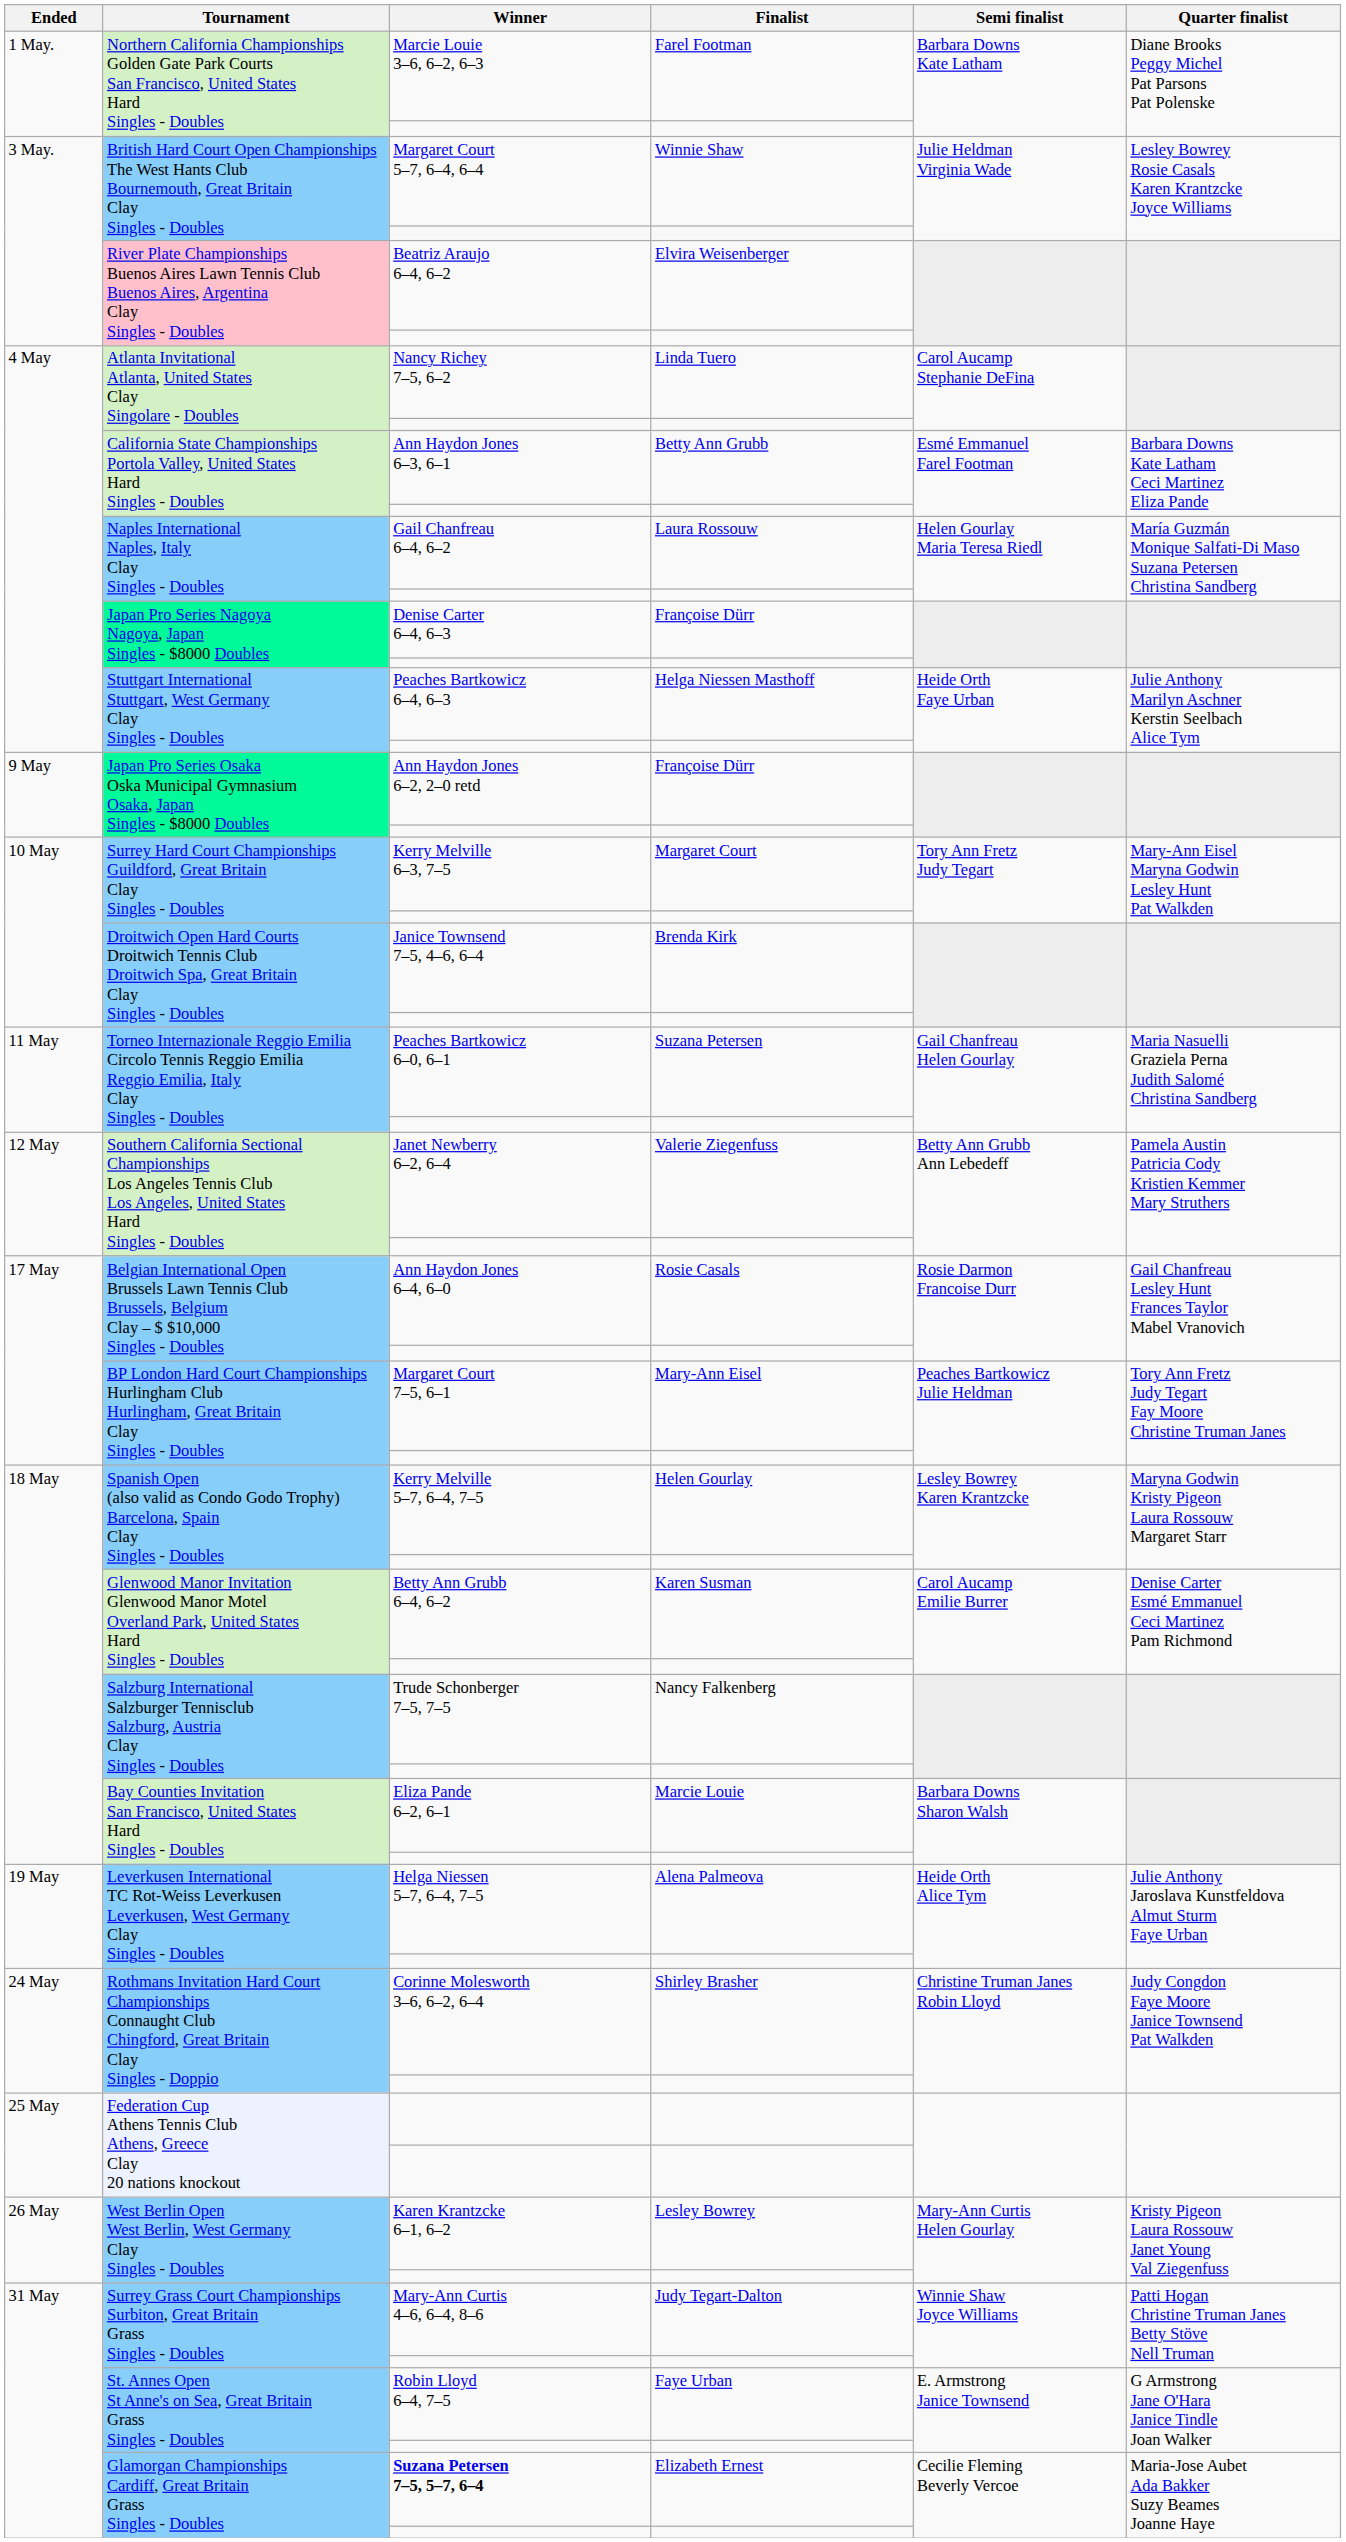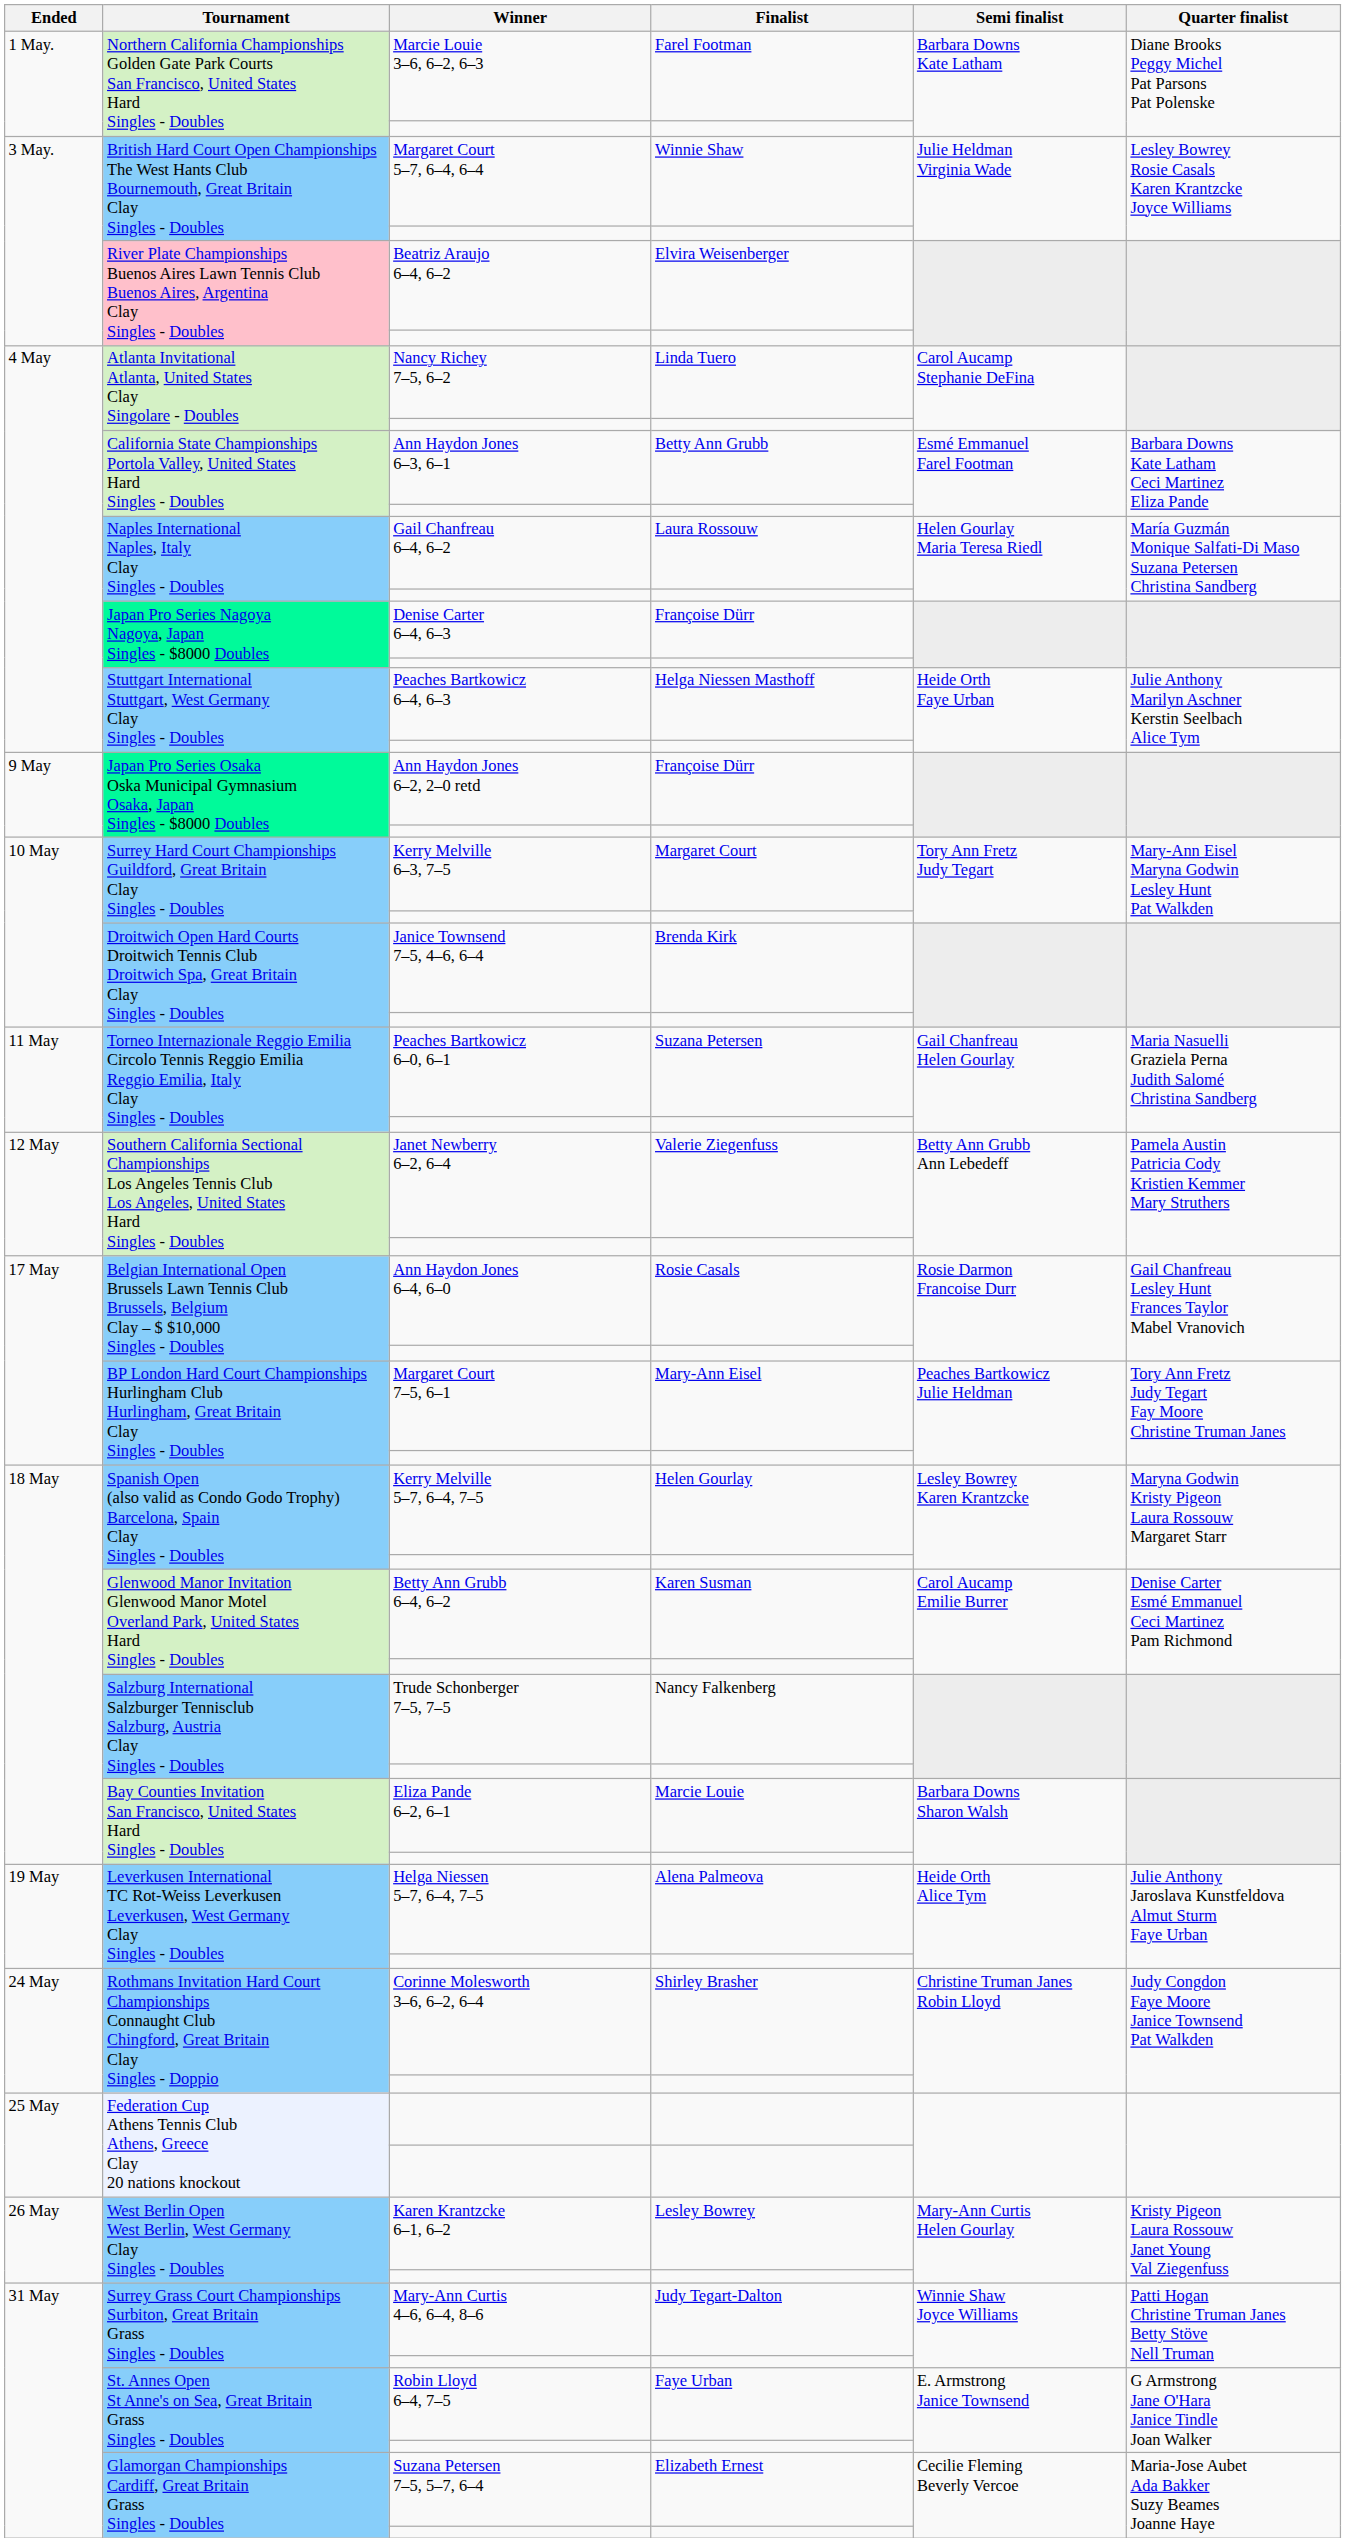(451, 2475) bold -> (447, 2475) normal
